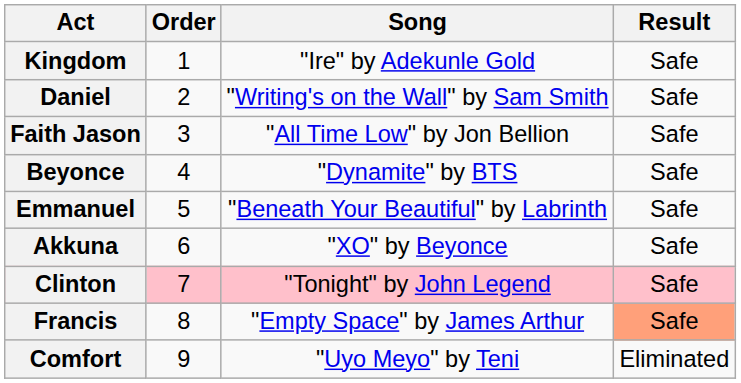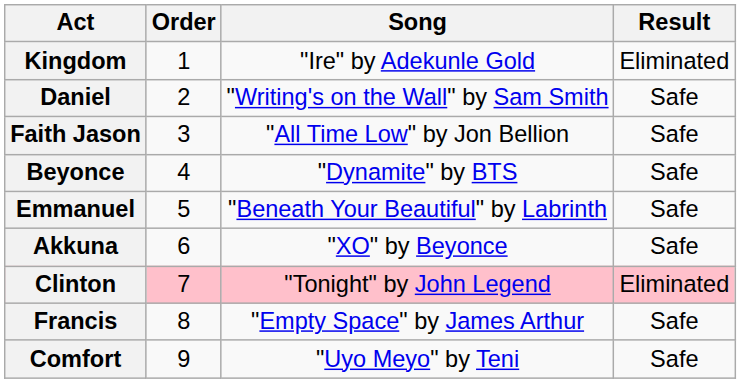(674, 60) Safe -> (674, 60) Eliminated
(674, 284) Safe -> (674, 284) Eliminated
(674, 321) lightsalmon background -> (674, 321) no background
(674, 358) Eliminated -> (674, 358) Safe
